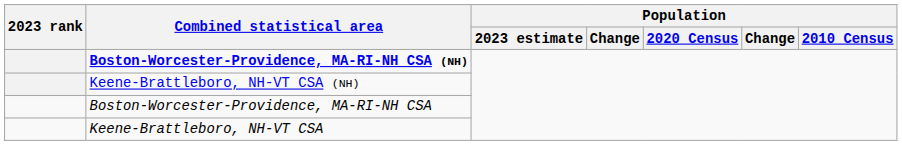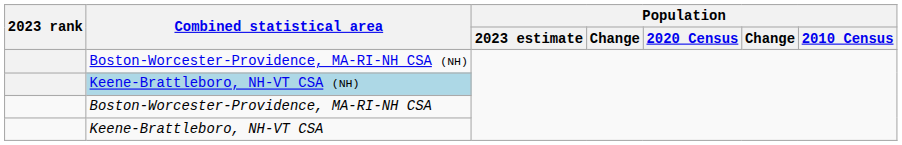(279, 61) bold -> (279, 61) normal
(225, 84) no background -> (225, 84) lightblue background
